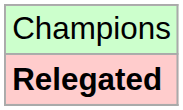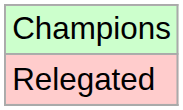(87, 79) bold -> (84, 79) normal
